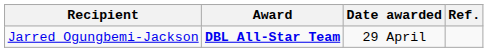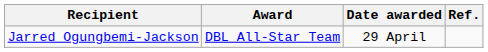(273, 37) bold -> (273, 37) normal
